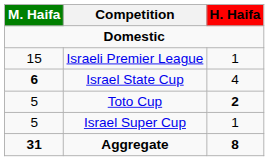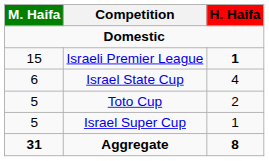(235, 58) normal -> (235, 58) bold
(34, 79) bold -> (34, 79) normal
(235, 101) bold -> (235, 101) normal
